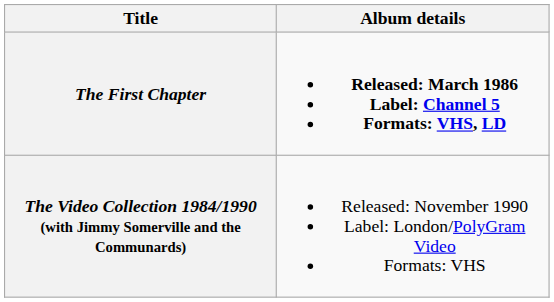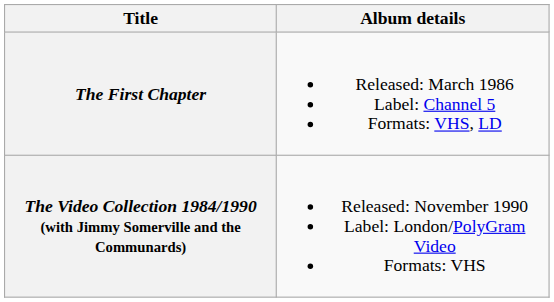(413, 104) bold -> (413, 104) normal
